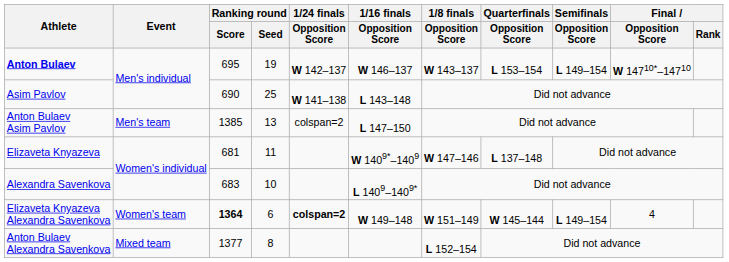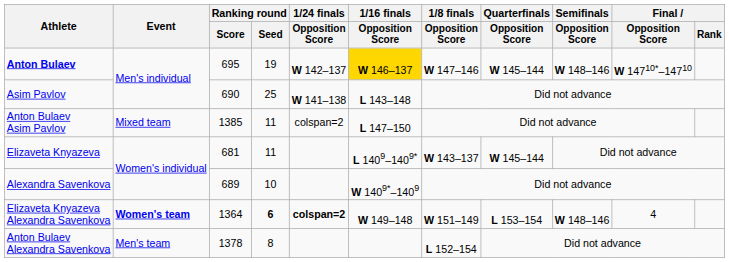(385, 70) no background -> (385, 70) gold background
(451, 70) W 143–137 -> (451, 70) W 147–146
(517, 70) L 153–154 -> (517, 70) W 145–144
(581, 70) L 149–154 -> (582, 70) W 148–146
(143, 123) Men's team -> (143, 123) Mixed team
(271, 123) 13 -> (271, 123) 11
(385, 159) W 1409*–1409 -> (385, 159) L 1409–1409*
(451, 159) W 147–146 -> (451, 159) W 143–137
(517, 159) L 137–148 -> (517, 159) W 145–144
(230, 185) 683 -> (230, 185) 689
(385, 191) L 1409–1409* -> (385, 191) W 1409*–1409
(151, 215) normal -> (153, 215) bold
(230, 215) bold -> (230, 215) normal
(271, 215) normal -> (271, 215) bold
(517, 221) W 145–144 -> (517, 221) L 153–154
(581, 221) L 149–154 -> (582, 221) W 148–146
(143, 243) Mixed team -> (143, 243) Men's team
(230, 243) 1377 -> (230, 243) 1378
